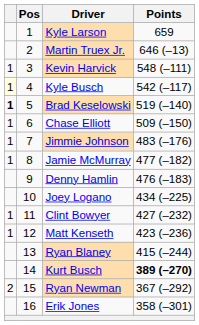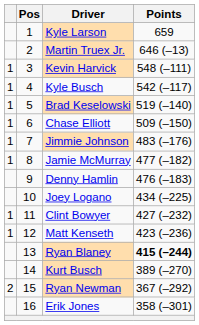(10, 87) lightyellow background -> (10, 87) no background
(10, 105) bold -> (10, 105) normal
(164, 251) normal -> (164, 251) bold
(164, 270) bold -> (164, 270) normal
